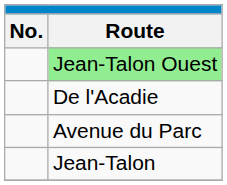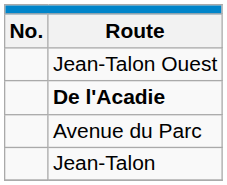(135, 64) lightgreen background -> (135, 64) no background
(106, 97) normal -> (109, 97) bold
